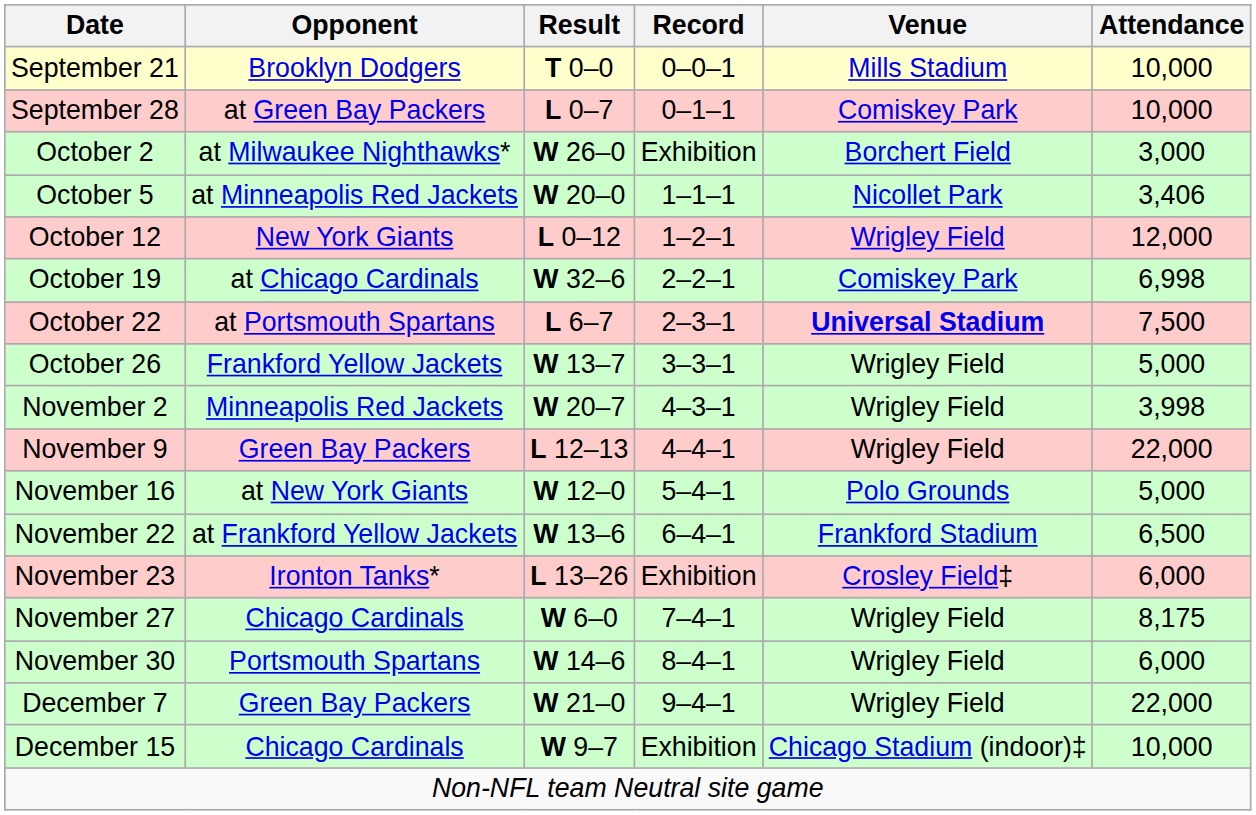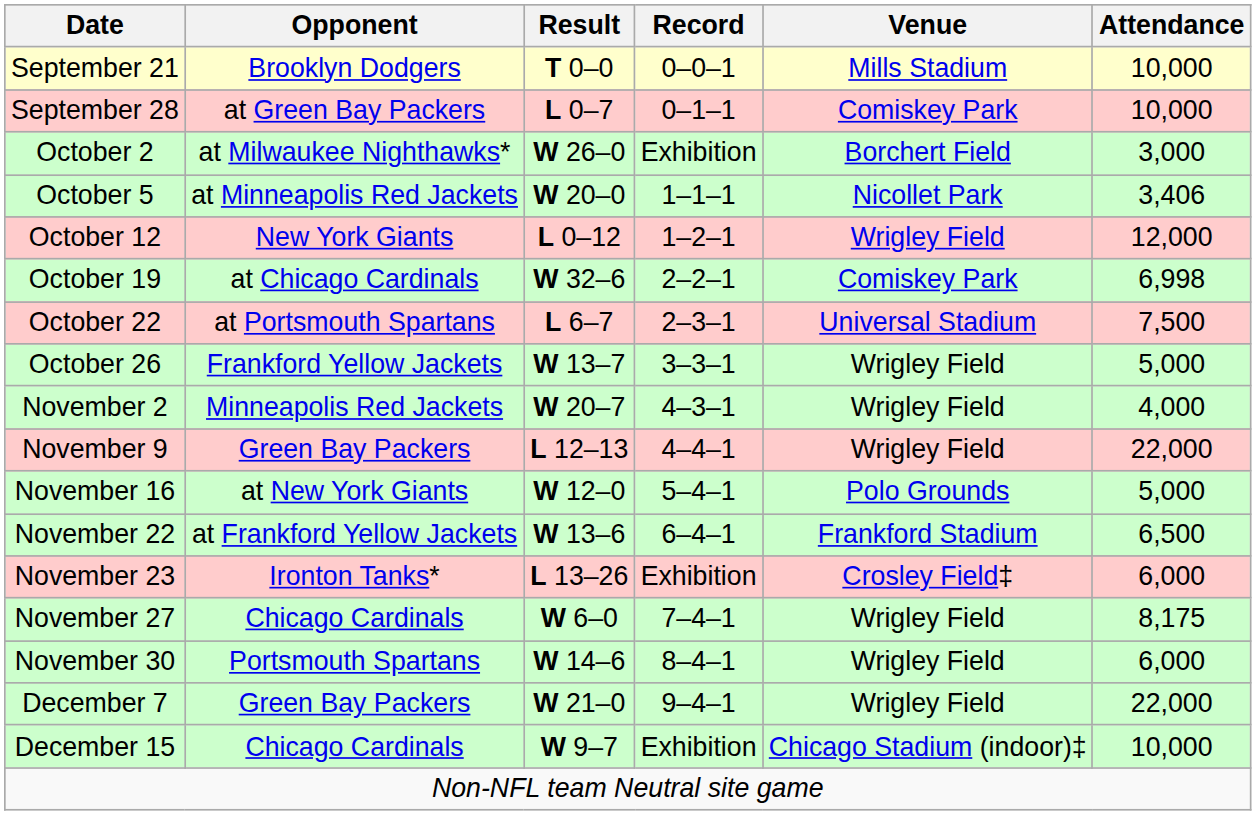(928, 322) bold -> (928, 322) normal
(1172, 407) 3,998 -> (1172, 407) 4,000
